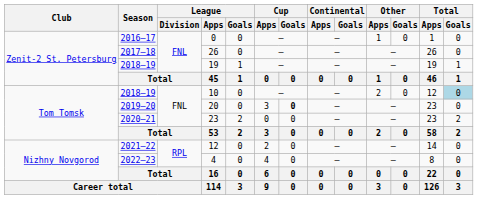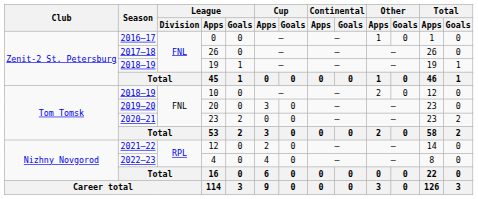(458, 92) lightblue background -> (458, 92) no background
(293, 106) bold -> (293, 106) normal
